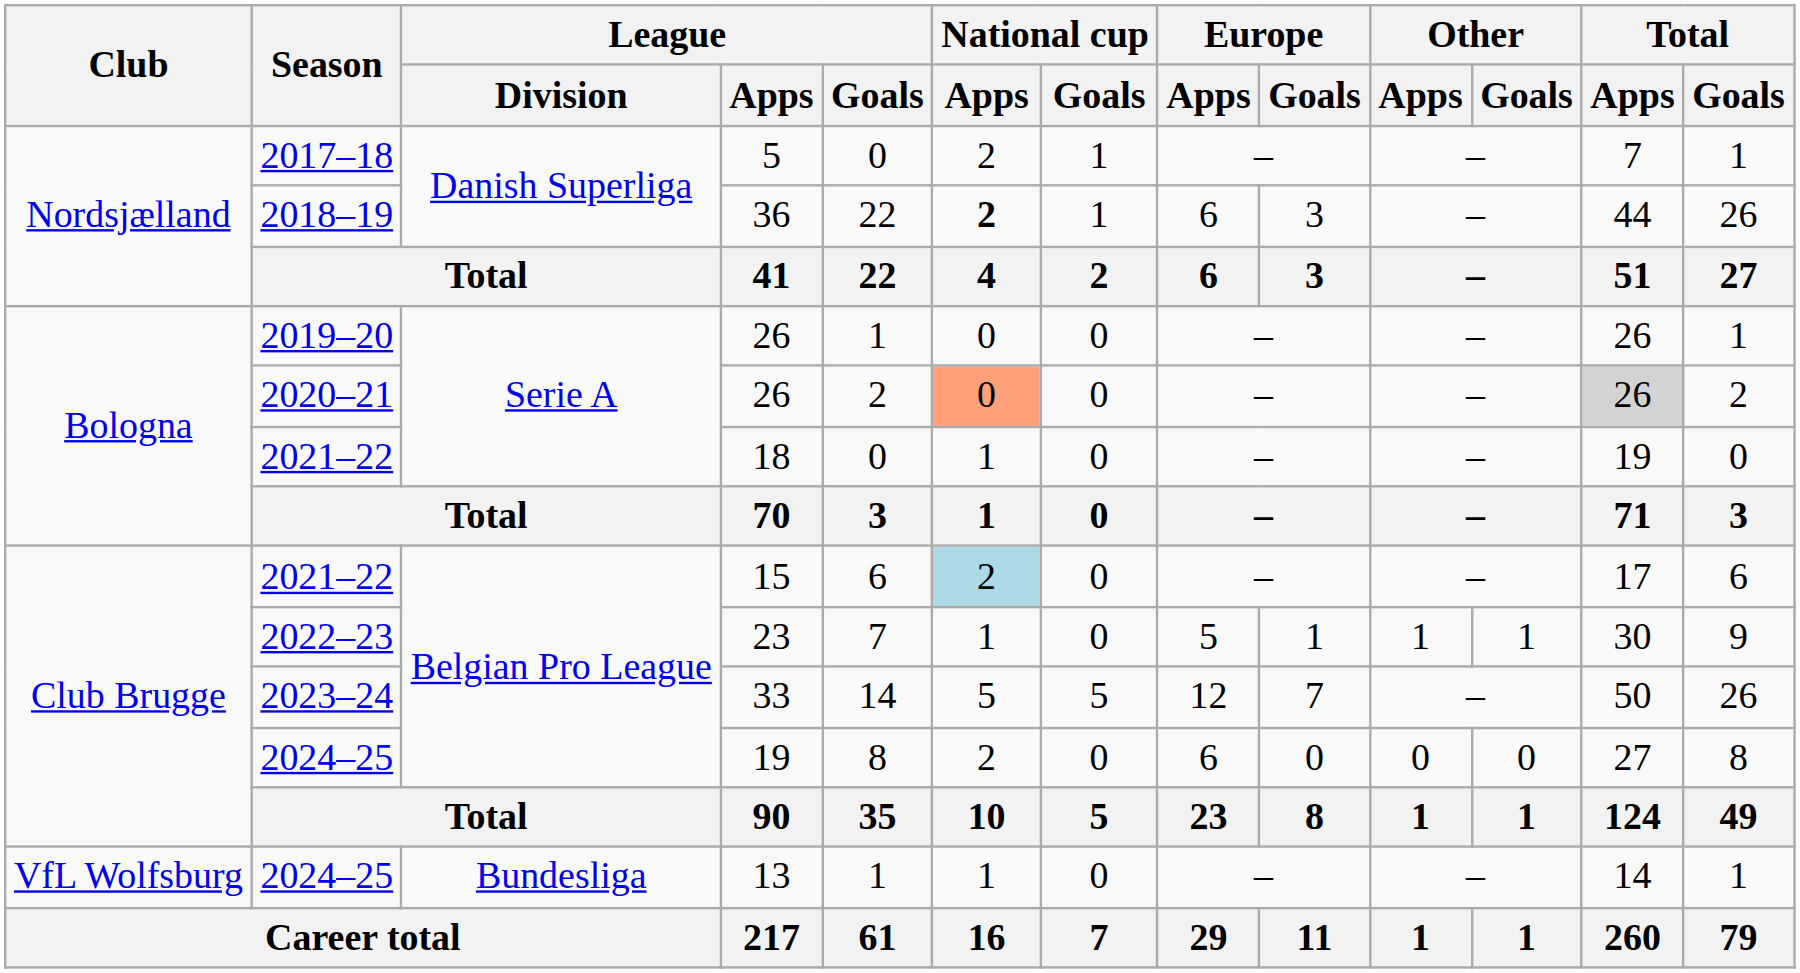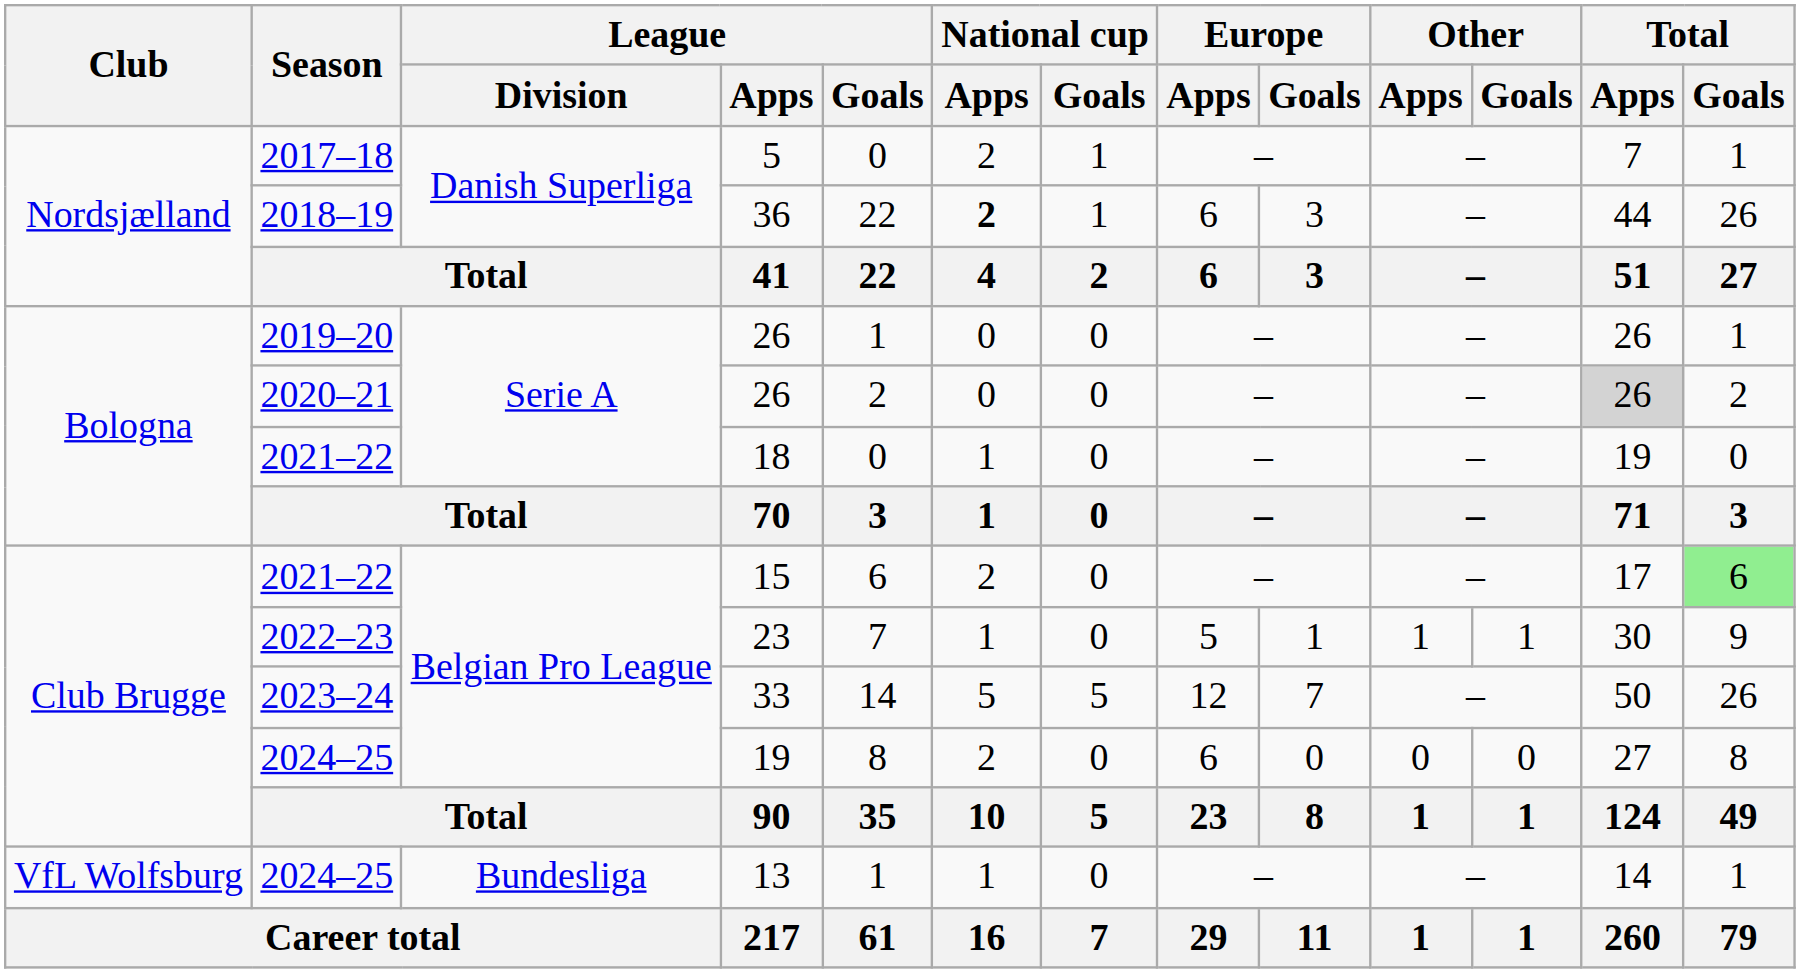(987, 395) lightsalmon background -> (987, 395) no background
(987, 575) lightblue background -> (987, 575) no background
(1739, 575) no background -> (1739, 575) lightgreen background
